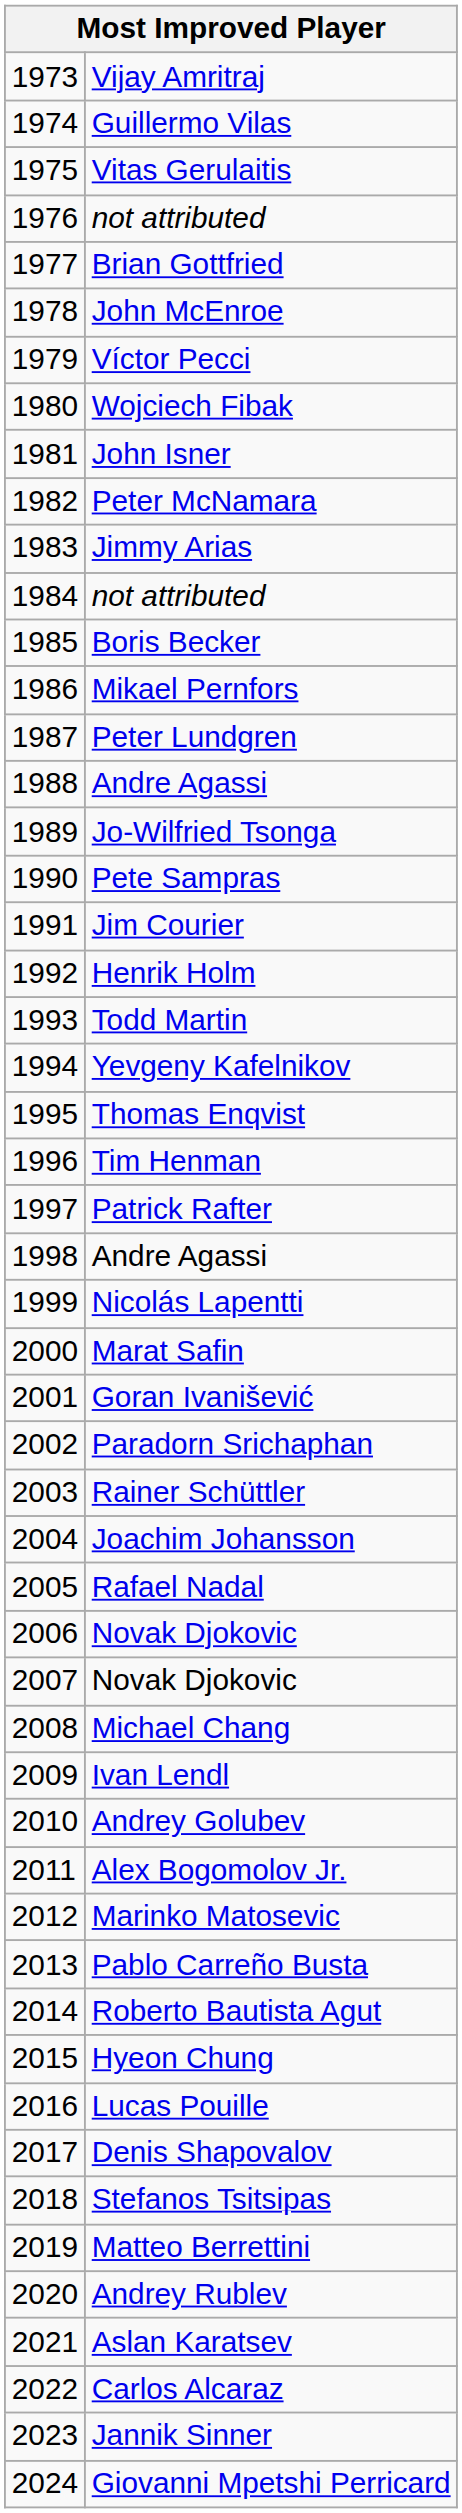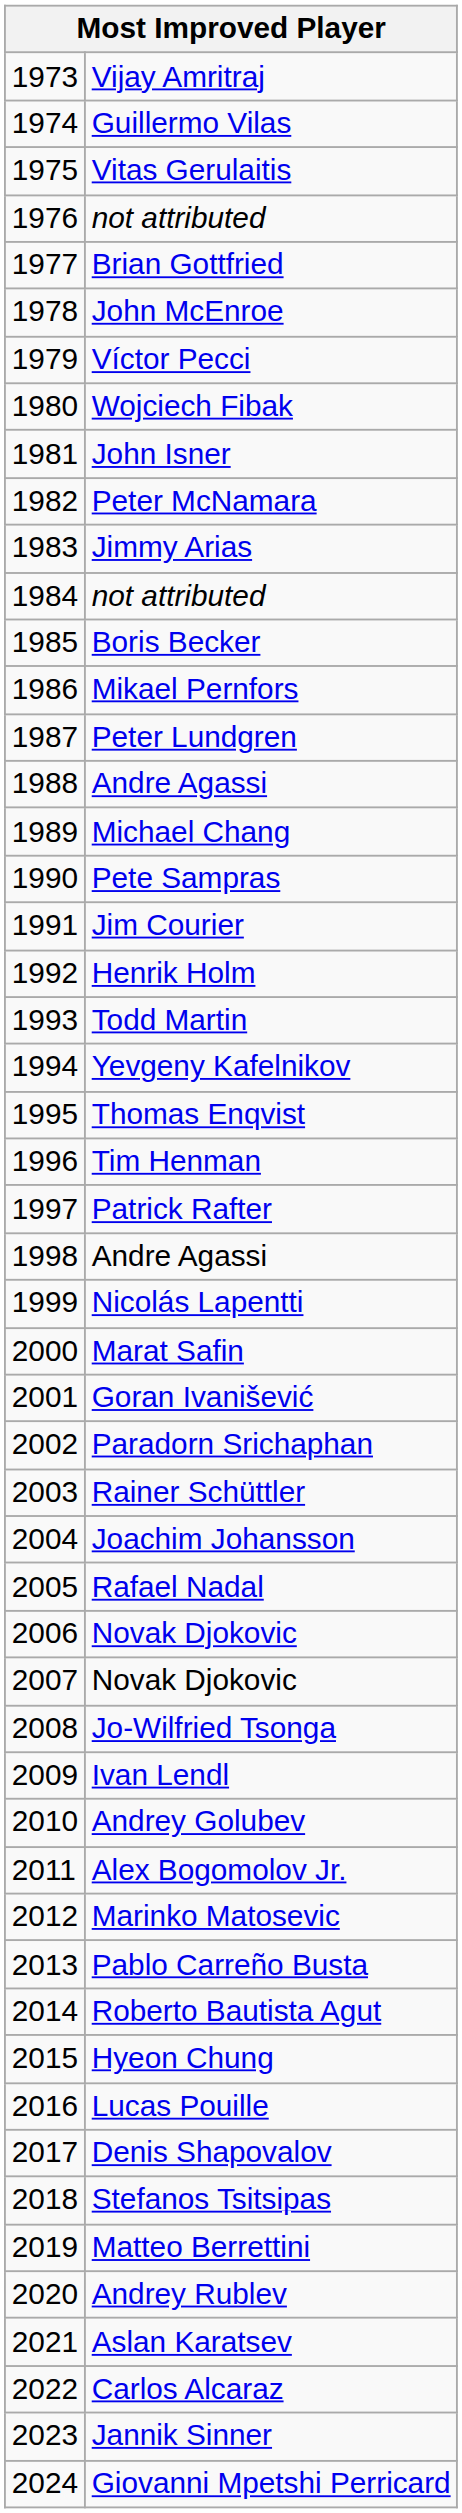(214, 831) Jo-Wilfried Tsonga -> (191, 831) Michael Chang
(191, 1727) Michael Chang -> (214, 1727) Jo-Wilfried Tsonga
